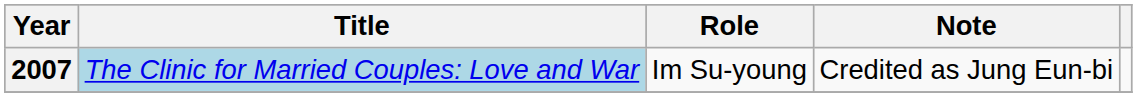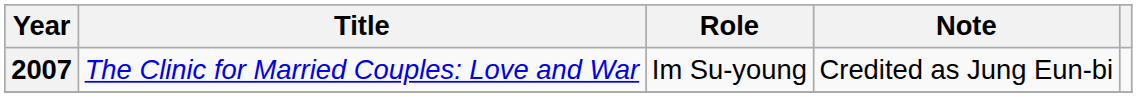(362, 69) lightblue background -> (362, 69) no background
